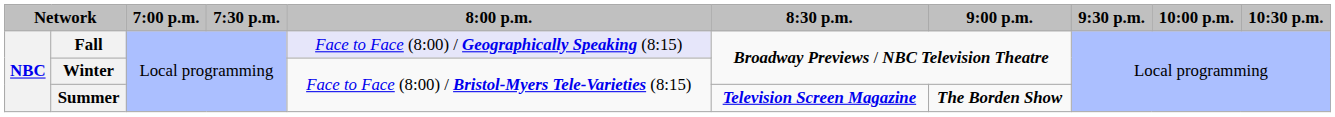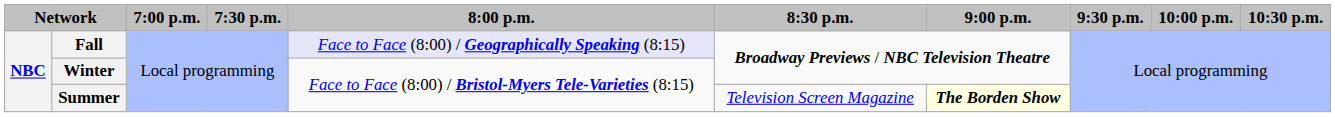(819, 97) bold -> (820, 97) normal
(1000, 97) no background -> (998, 97) lightyellow background
